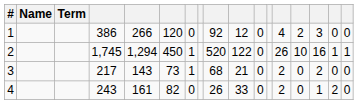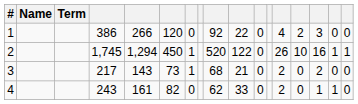(242, 33) 12 -> (242, 33) 22
(216, 90) 26 -> (216, 90) 62
(335, 90) 2 -> (335, 90) 1
